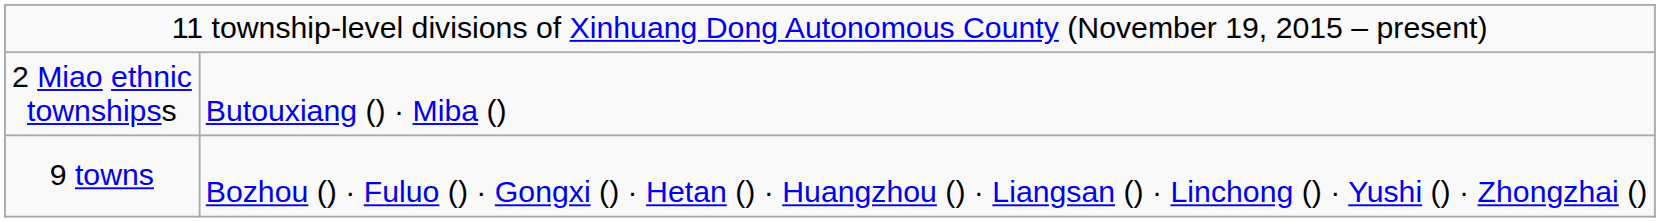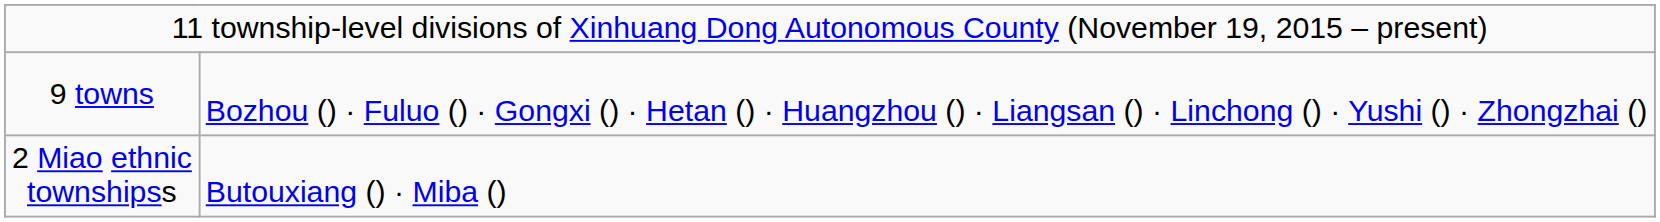rows swapped: (102, 175) <-> (102, 93)
